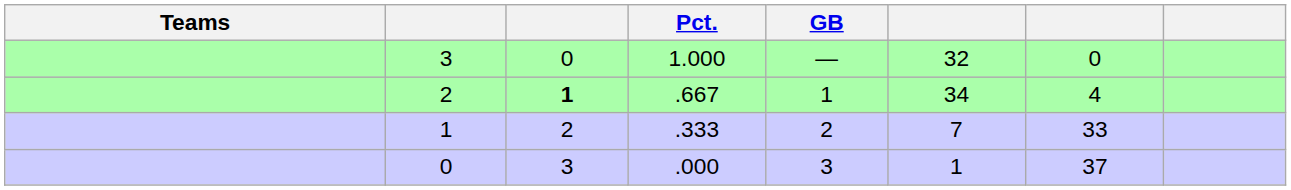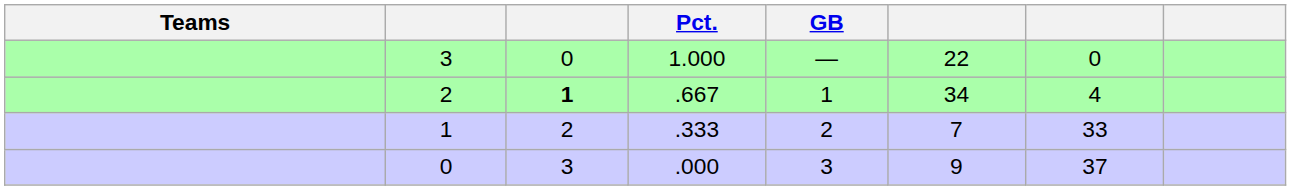(956, 58) 32 -> (956, 58) 22
(956, 166) 1 -> (956, 166) 9
